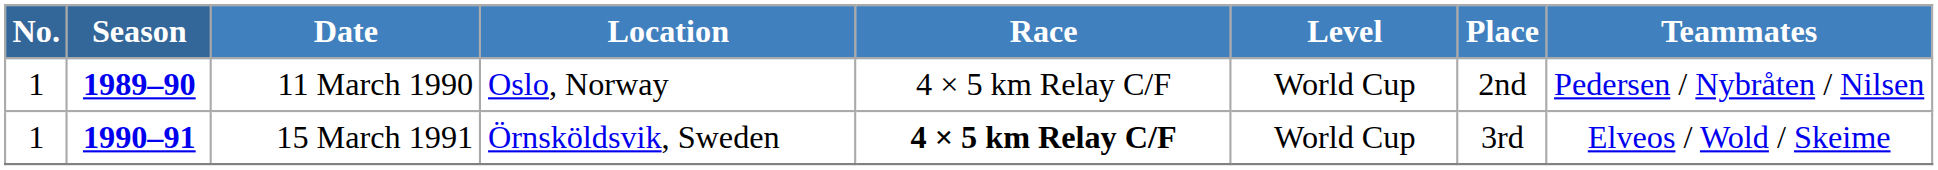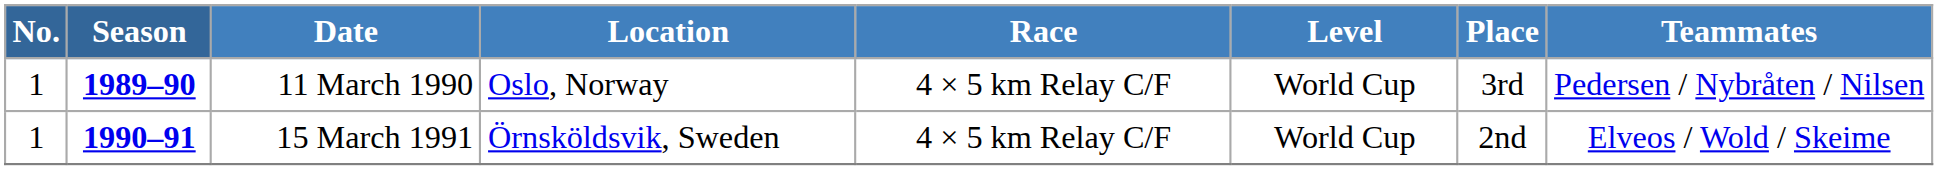(1502, 84) 2nd -> (1502, 84) 3rd
(1044, 137) bold -> (1044, 137) normal
(1502, 137) 3rd -> (1502, 137) 2nd
